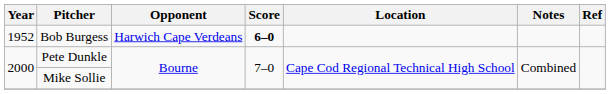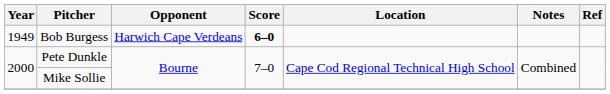(21, 36) 1952 -> (21, 36) 1949
